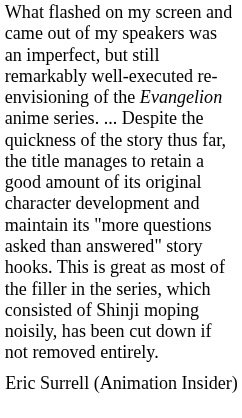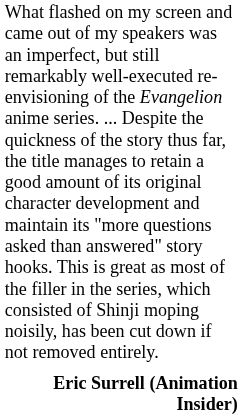(122, 383) normal -> (146, 394) bold
